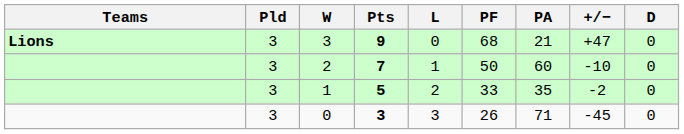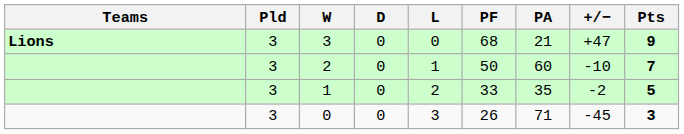columns swapped: (651, 17) <-> (381, 17)
